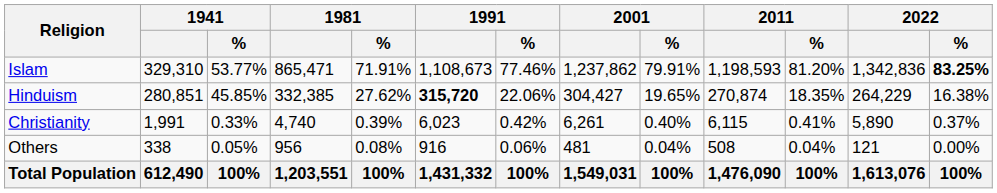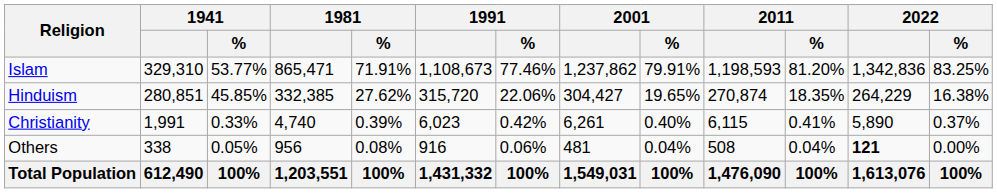(961, 69) bold -> (961, 69) normal
(449, 95) bold -> (449, 95) normal
(866, 148) normal -> (866, 148) bold
